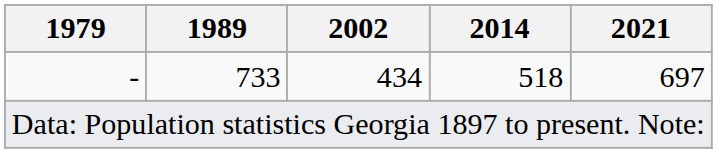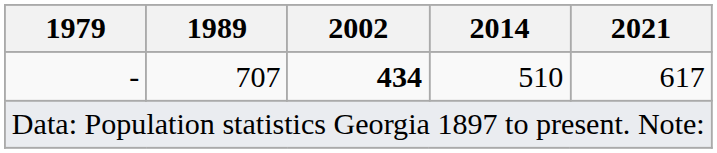(258, 76) 733 -> (258, 76) 707
(399, 76) normal -> (399, 76) bold
(541, 76) 518 -> (541, 76) 510
(682, 76) 697 -> (682, 76) 617
